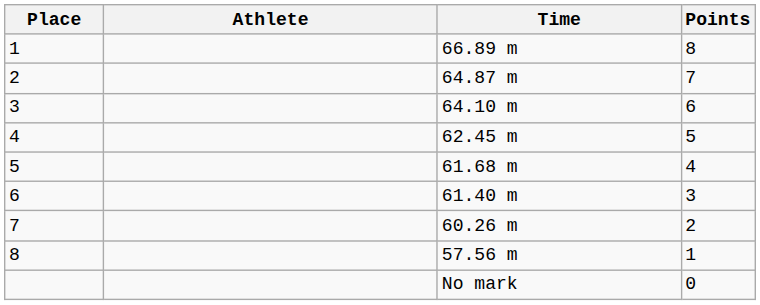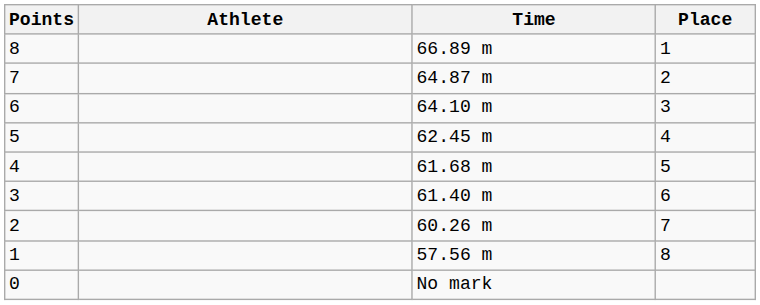columns swapped: (54, 19) <-> (718, 19)
